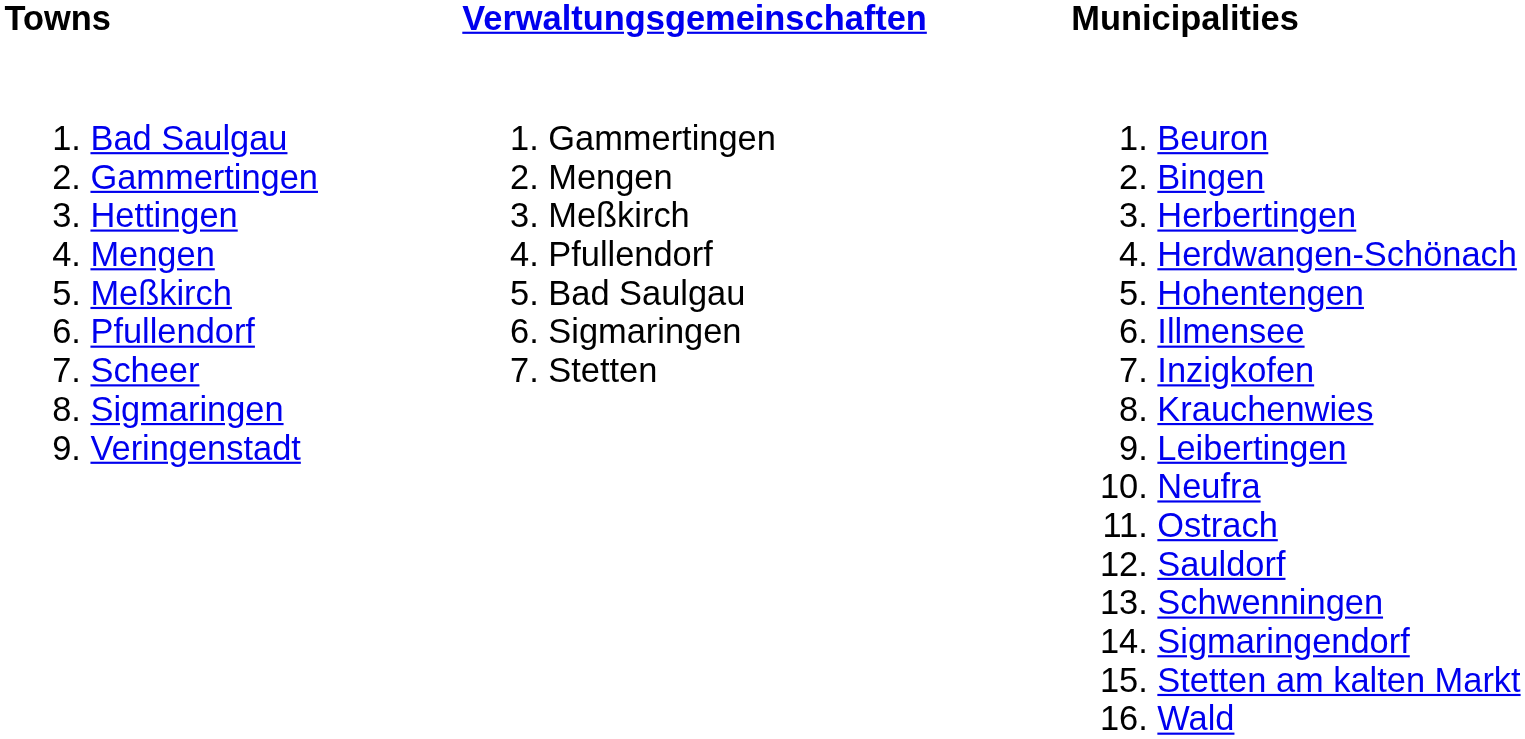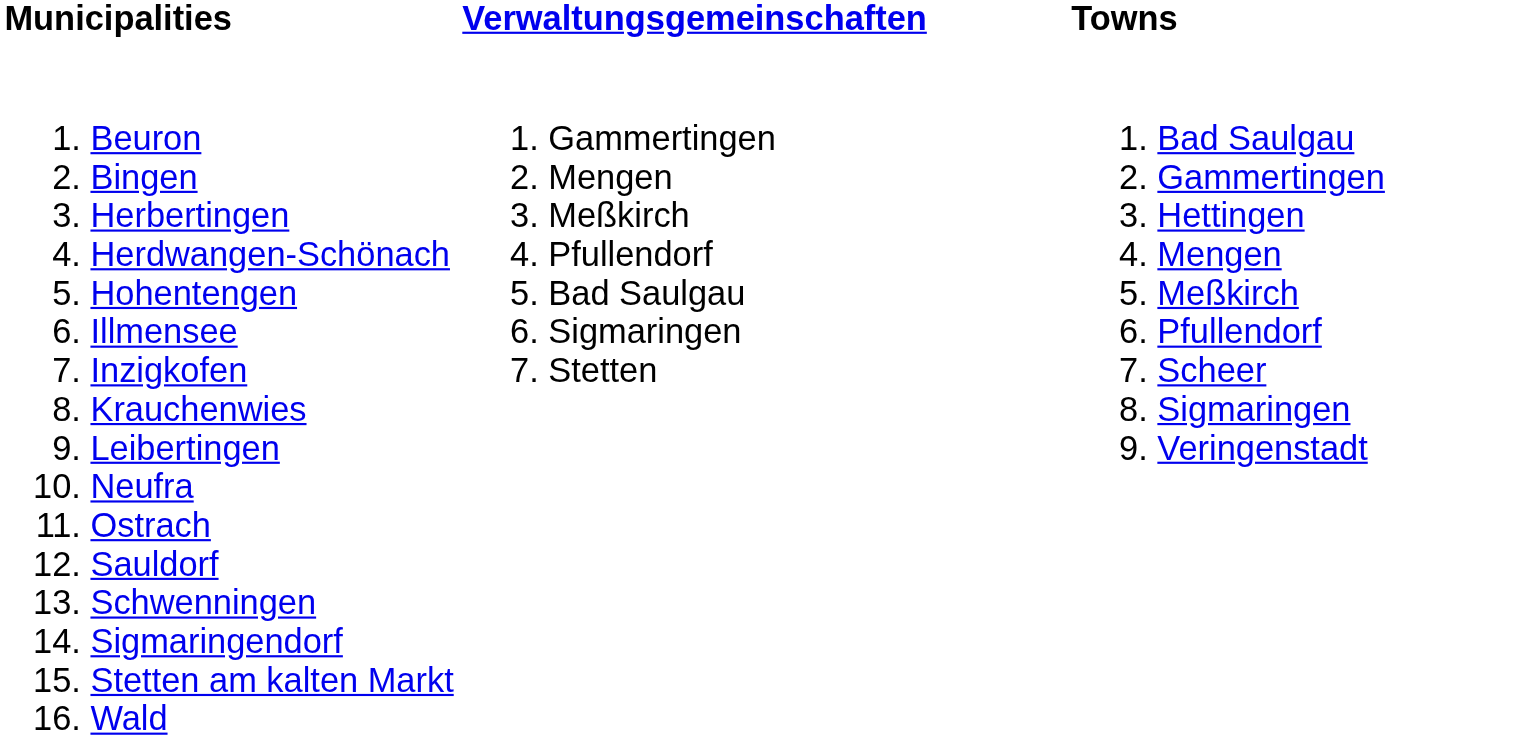columns swapped: (58, 18) <-> (1185, 18)
